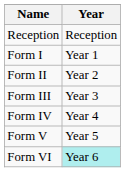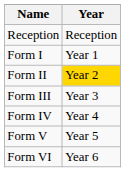(82, 75) no background -> (82, 75) gold background
(82, 156) paleturquoise background -> (82, 156) no background
